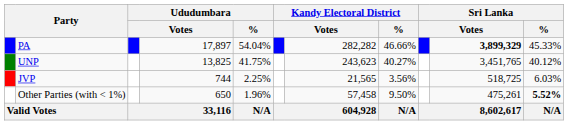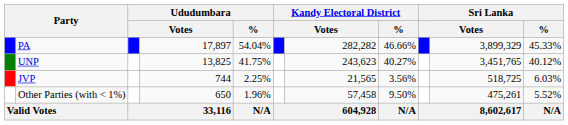(501, 45) bold -> (501, 45) normal
(547, 95) bold -> (548, 95) normal
